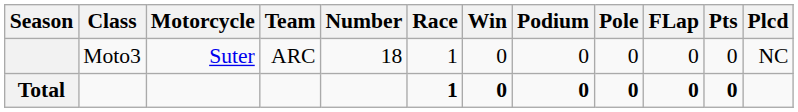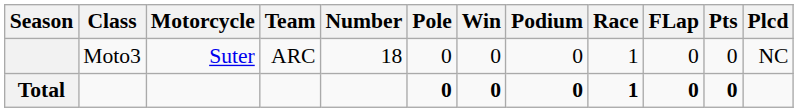columns swapped: (435, 21) <-> (619, 21)
